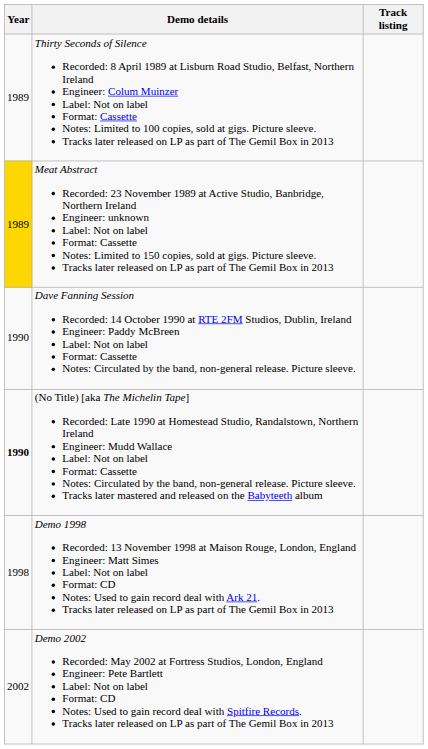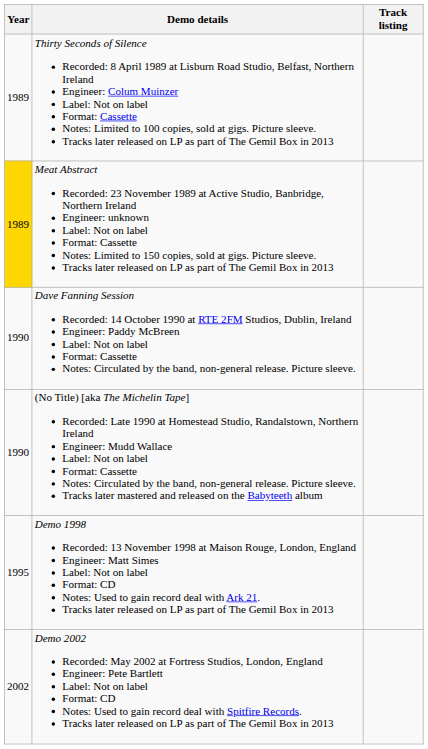(18, 452) bold -> (18, 452) normal
(18, 572) 1998 -> (18, 572) 1995
